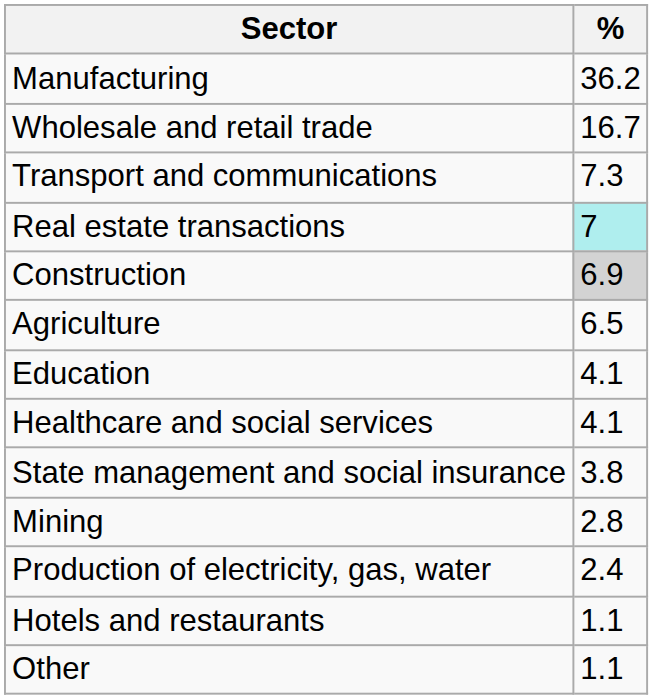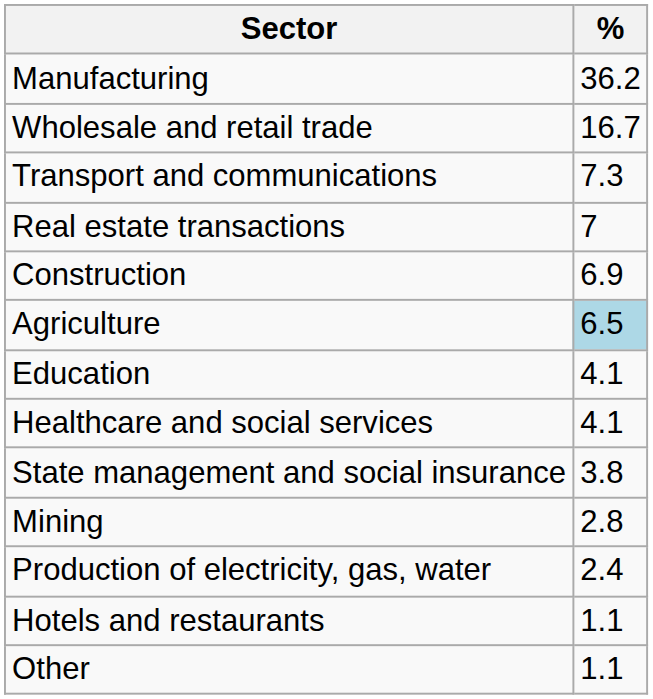(589, 226) paleturquoise background -> (589, 226) no background
(602, 275) lightgrey background -> (602, 275) no background
(602, 324) no background -> (602, 324) lightblue background
